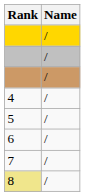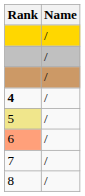(11, 98) normal -> (11, 98) bold
(11, 118) no background -> (11, 118) khaki background
(11, 139) no background -> (11, 139) lightsalmon background
(11, 181) khaki background -> (11, 181) no background
